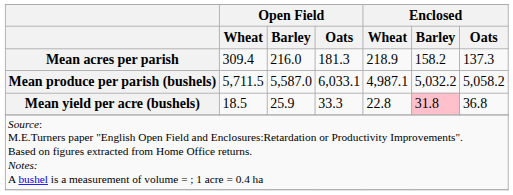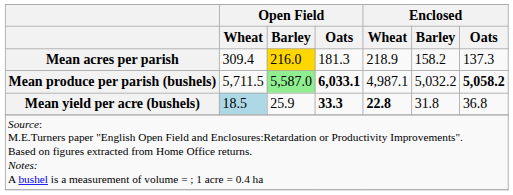(286, 59) no background -> (286, 59) gold background
(291, 81) no background -> (291, 81) lightgreen background
(339, 81) normal -> (339, 81) bold
(484, 81) normal -> (484, 81) bold
(235, 103) no background -> (235, 103) lightblue background
(331, 103) normal -> (331, 103) bold
(379, 103) normal -> (379, 103) bold
(427, 103) pink background -> (427, 103) no background
